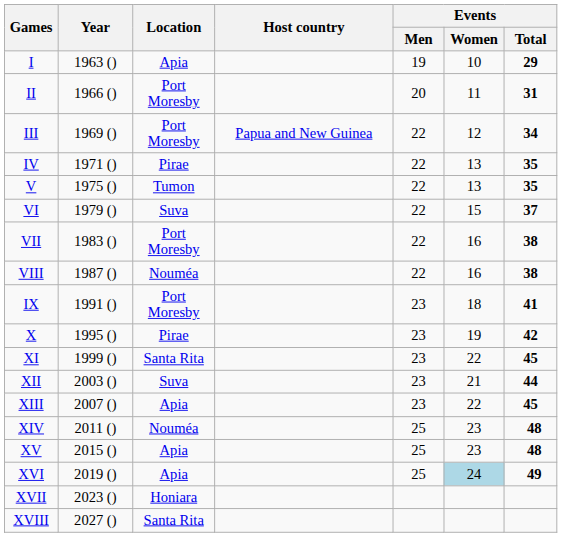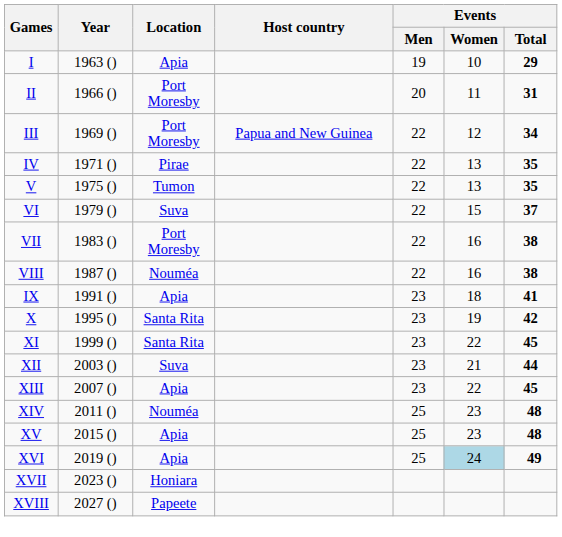(174, 304) Port Moresby -> (174, 296) Apia
(174, 335) Pirae -> (174, 319) Santa Rita
(174, 520) Santa Rita -> (174, 503) Papeete
